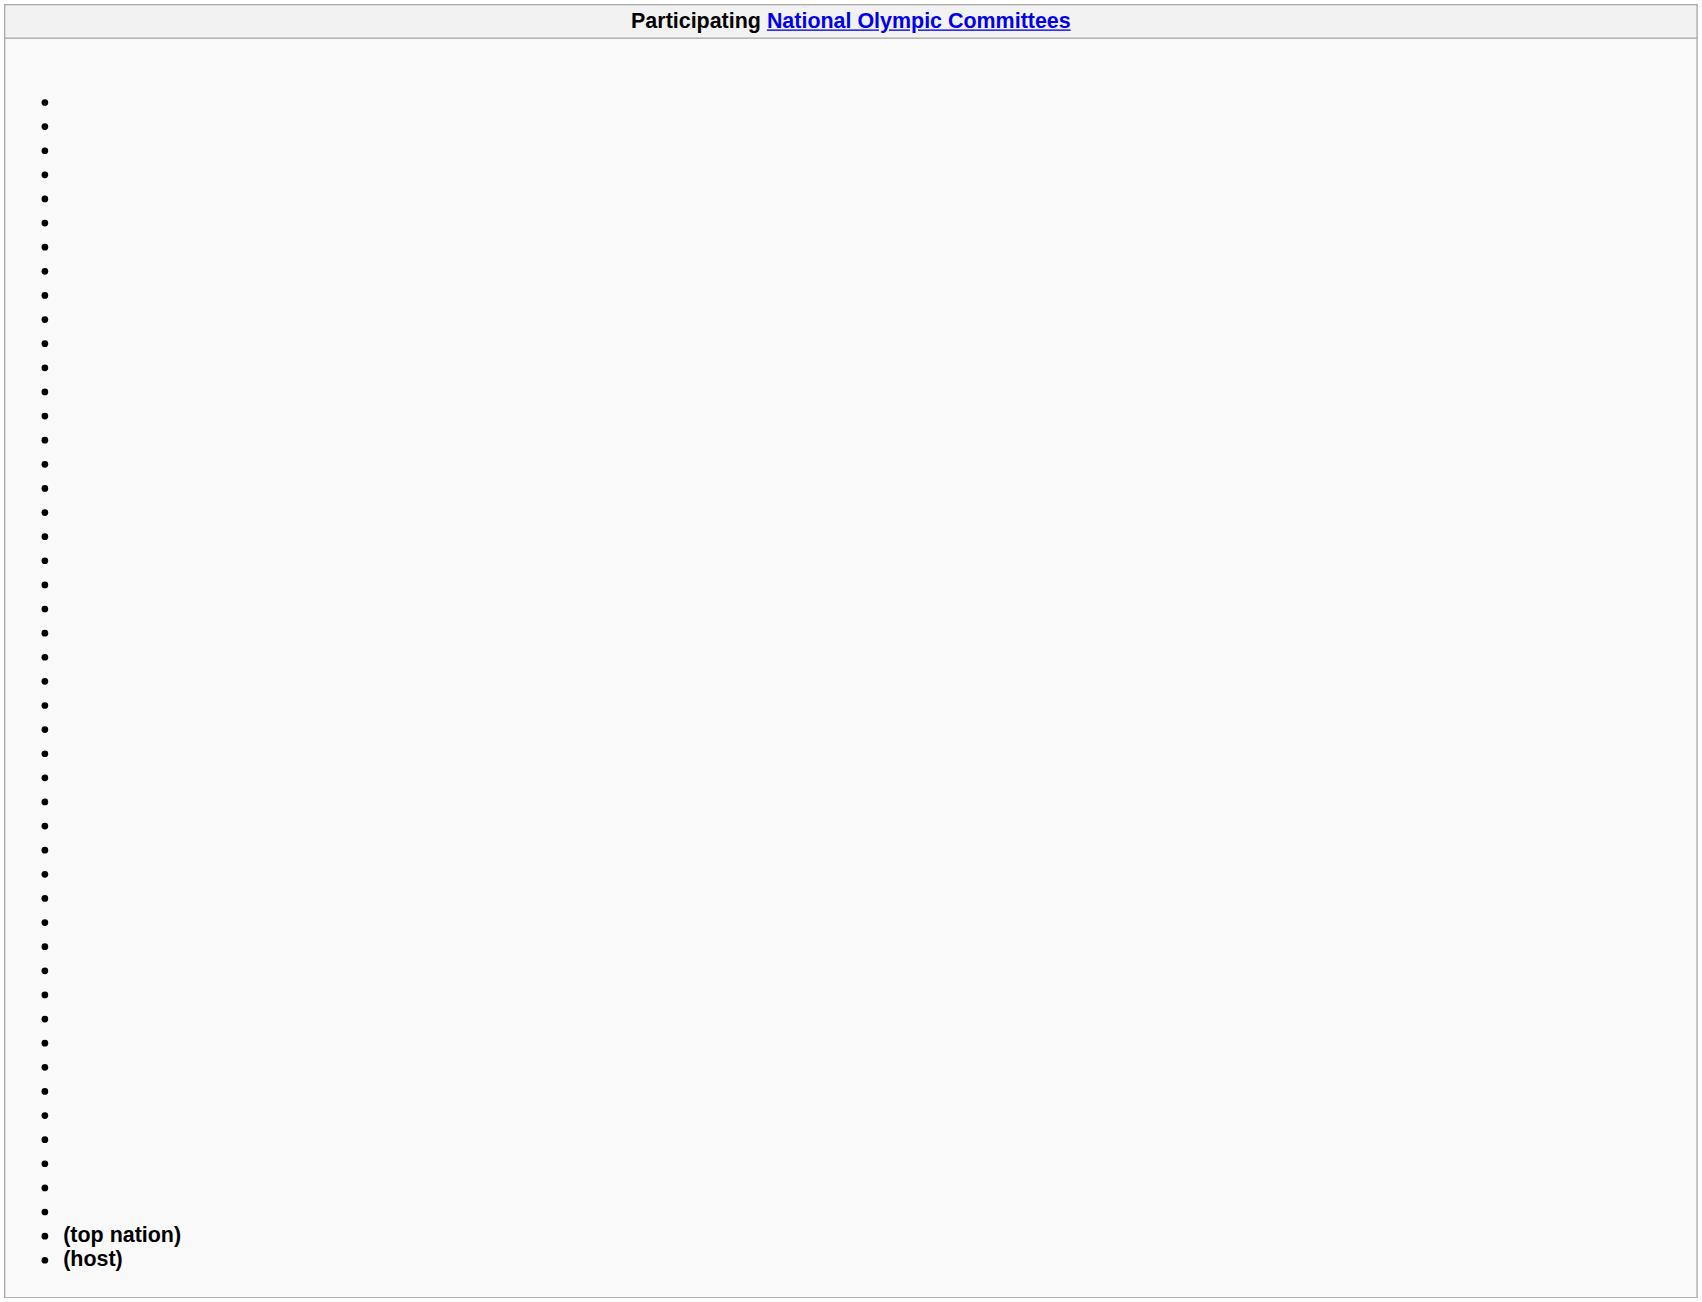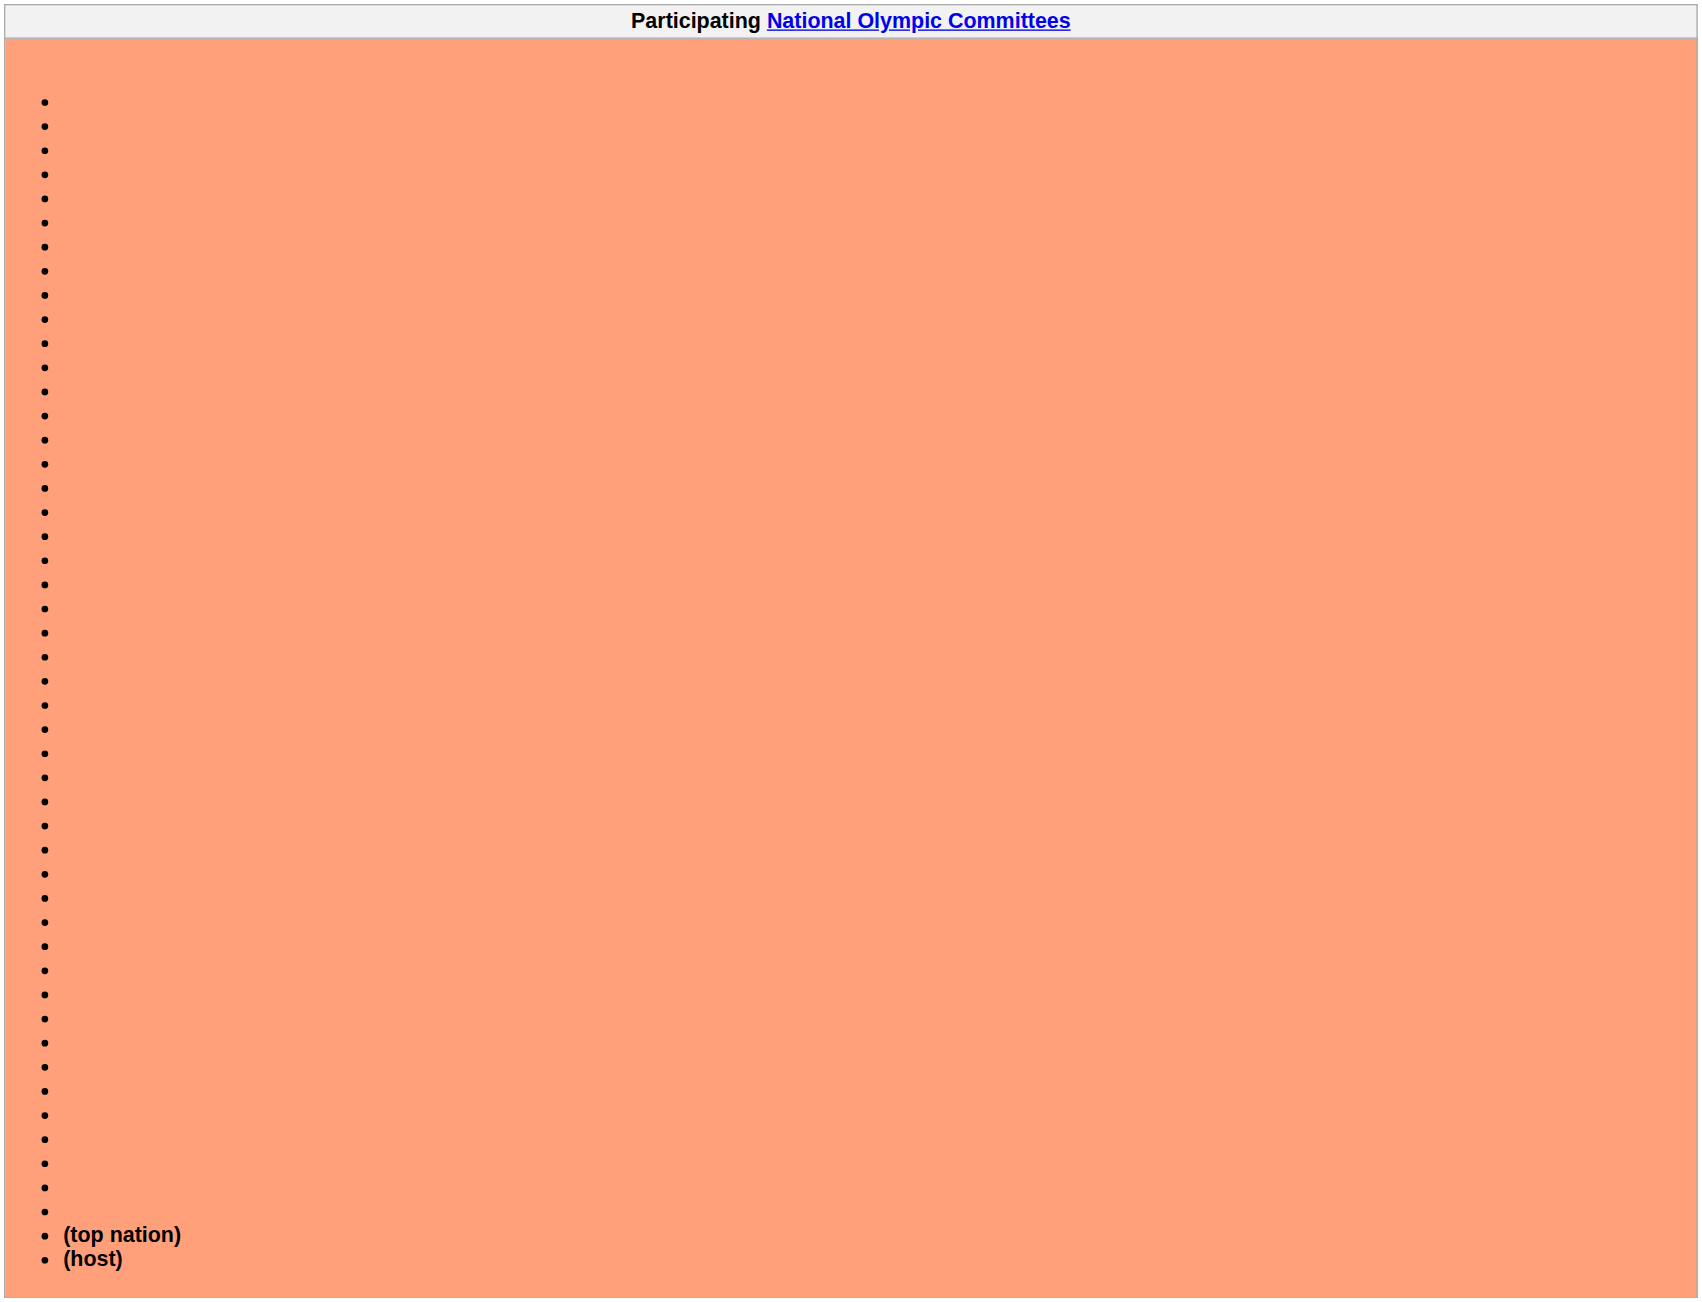(851, 680) no background -> (851, 680) lightsalmon background
